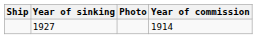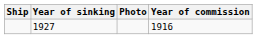(162, 27) 1914 -> (162, 27) 1916
